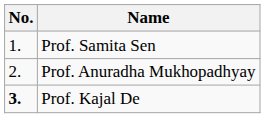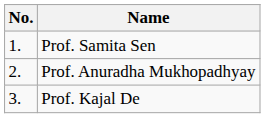(15, 98) bold -> (15, 98) normal
